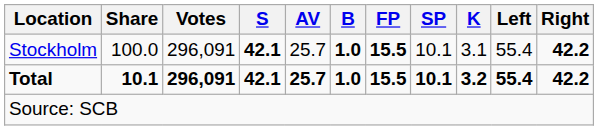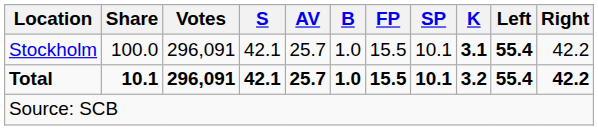(262, 49) bold -> (262, 49) normal
(348, 49) bold -> (348, 49) normal
(388, 49) bold -> (388, 49) normal
(474, 49) normal -> (474, 49) bold
(514, 49) normal -> (514, 49) bold
(571, 49) bold -> (571, 49) normal
